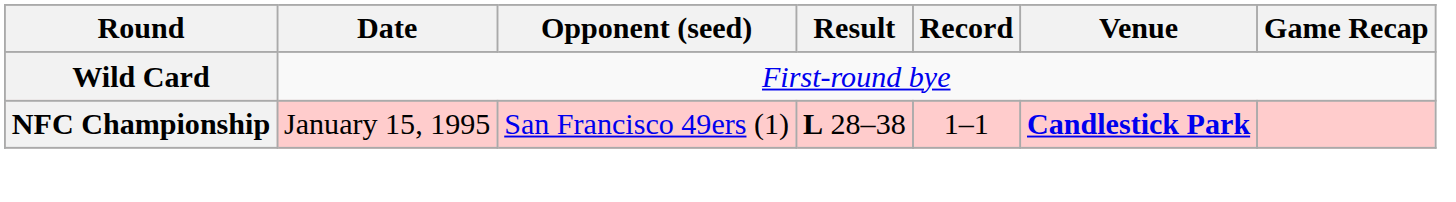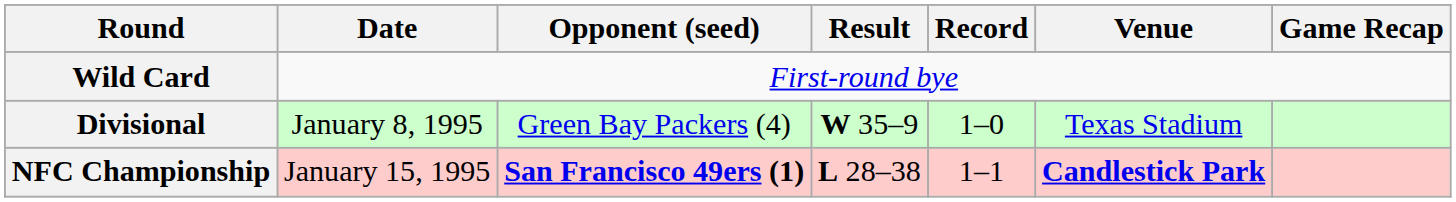+ row: (141, 123)
(647, 123) normal -> (654, 171) bold
